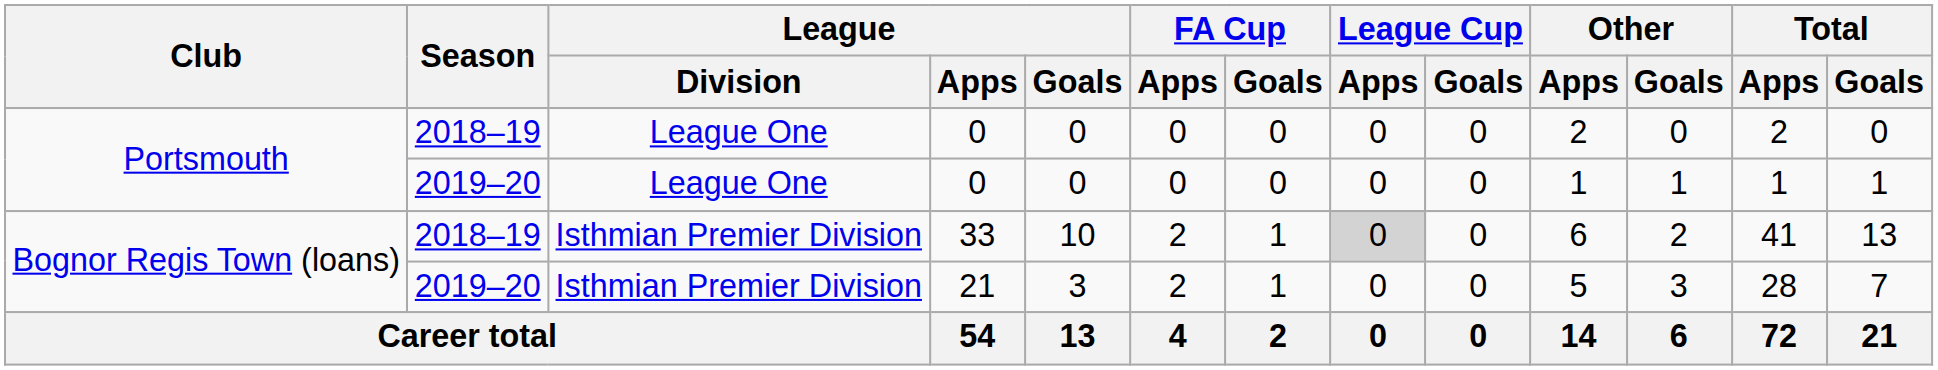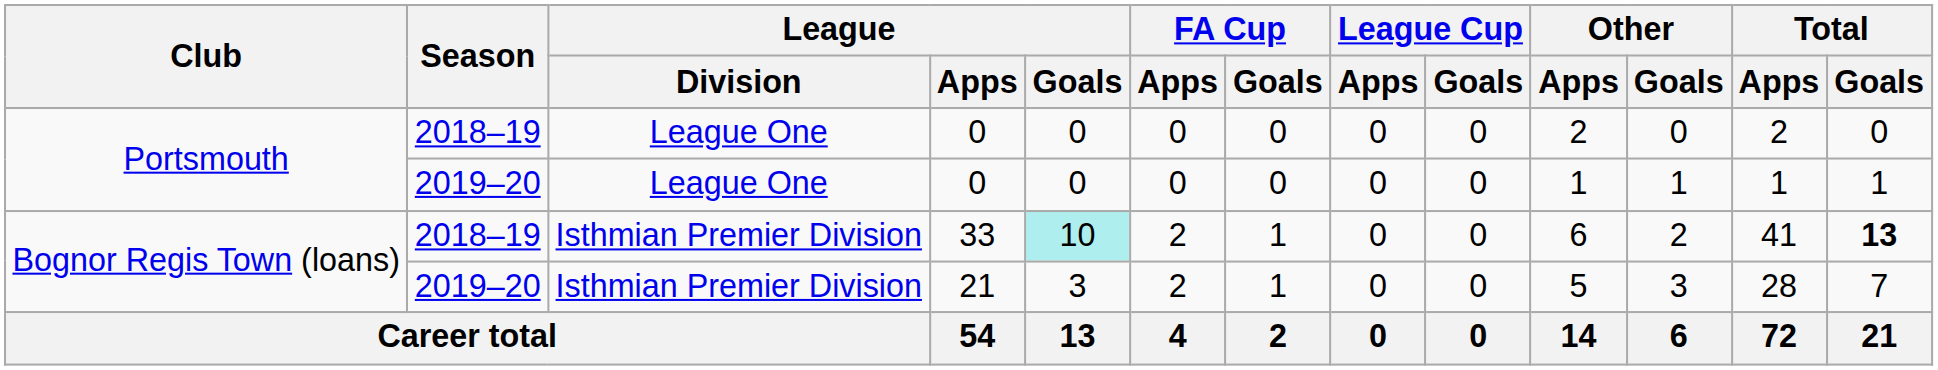(1077, 235) no background -> (1077, 235) paleturquoise background
(1378, 235) lightgrey background -> (1378, 235) no background
(1879, 235) normal -> (1879, 235) bold
